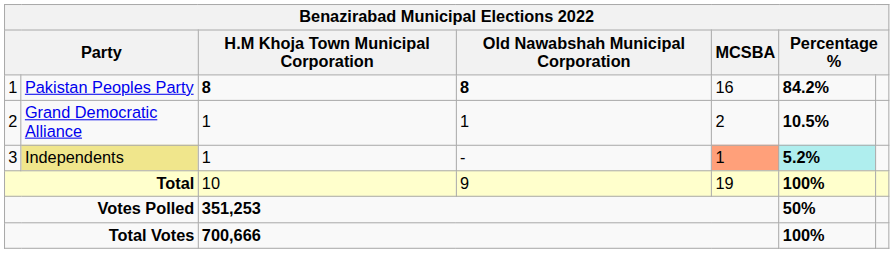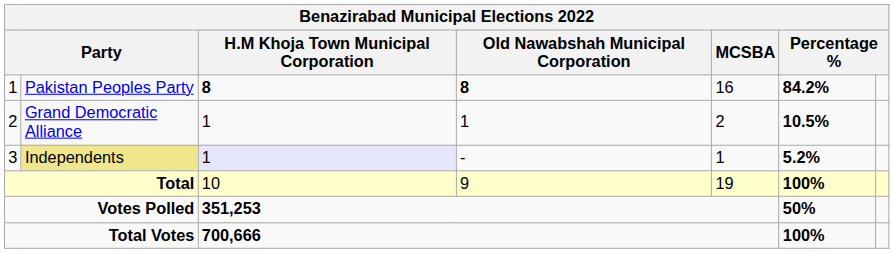(206, 157) no background -> (206, 157) lavender background
(720, 157) lightsalmon background -> (720, 157) no background
(801, 157) paleturquoise background -> (801, 157) no background
